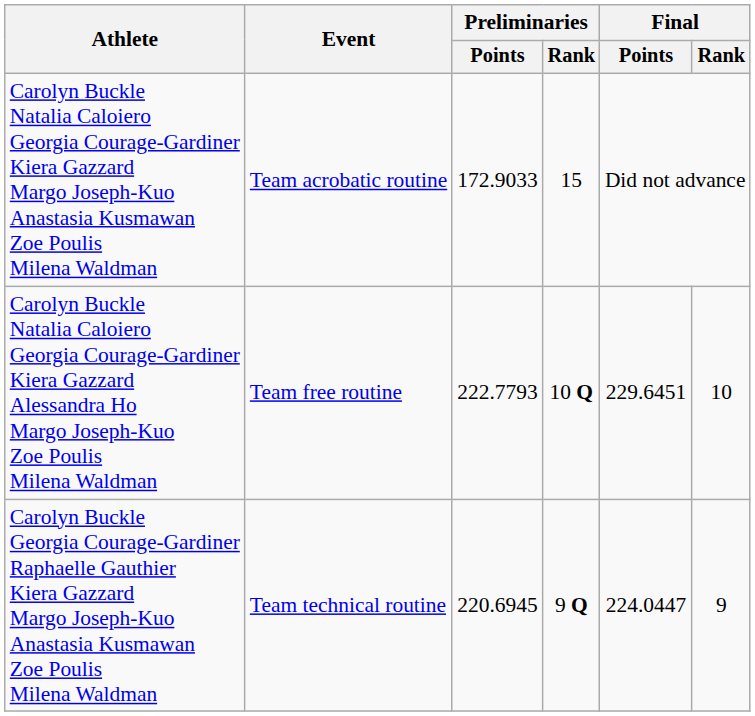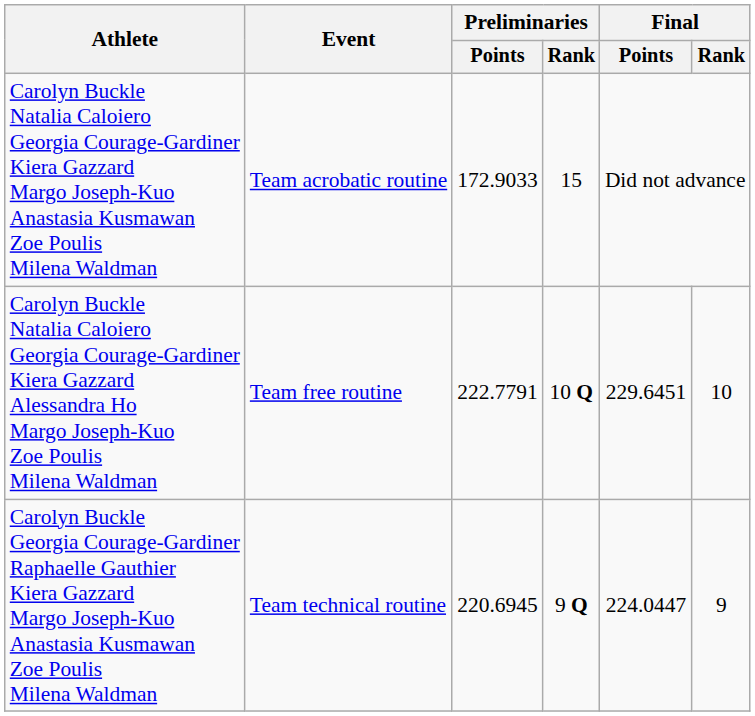(497, 392) 222.7793 -> (497, 392) 222.7791
